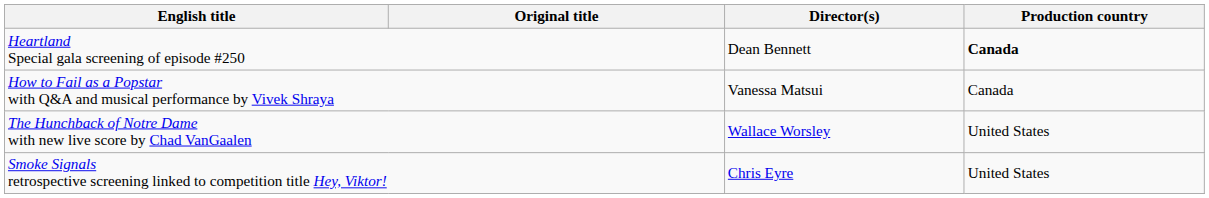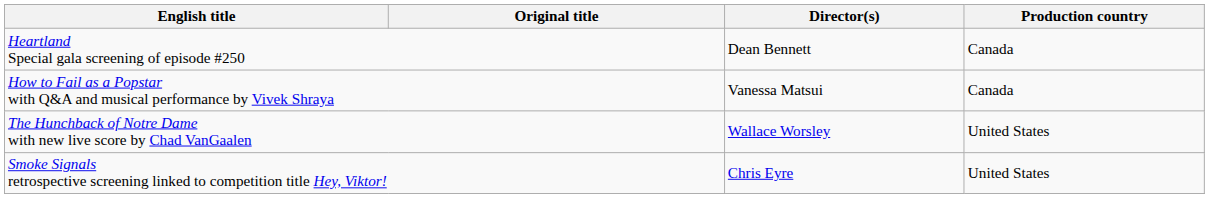(993, 49) bold -> (991, 49) normal
